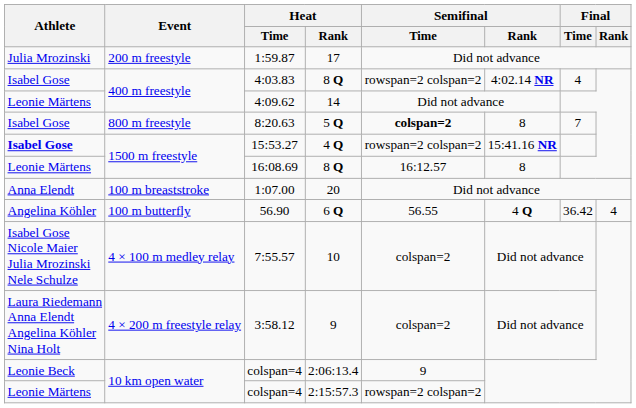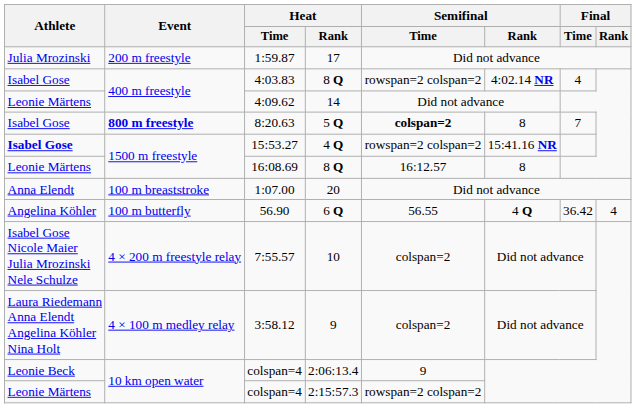(149, 123) normal -> (151, 123) bold
(171, 256) 4 × 100 m medley relay -> (175, 256) 4 × 200 m freestyle relay
(175, 325) 4 × 200 m freestyle relay -> (171, 325) 4 × 100 m medley relay
